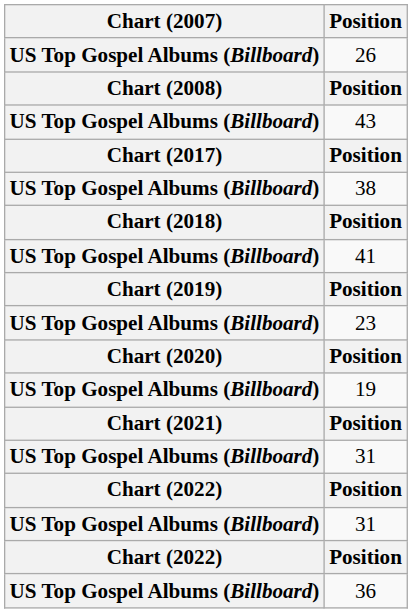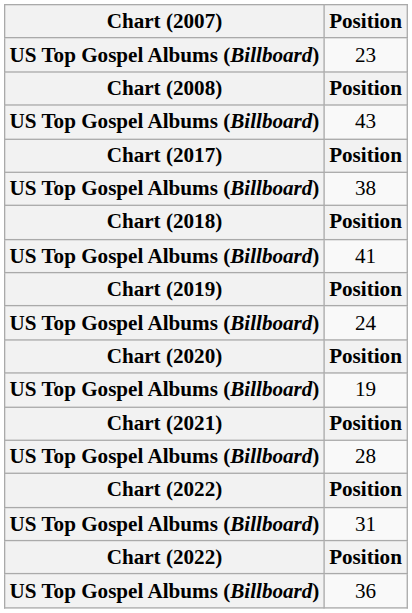(366, 54) 26 -> (366, 54) 23
(366, 322) 23 -> (366, 322) 24
(366, 456) 31 -> (366, 456) 28
